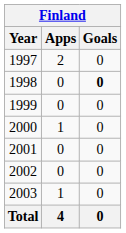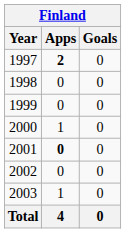(61, 60) normal -> (61, 60) bold
(100, 82) bold -> (100, 82) normal
(61, 149) normal -> (61, 149) bold
